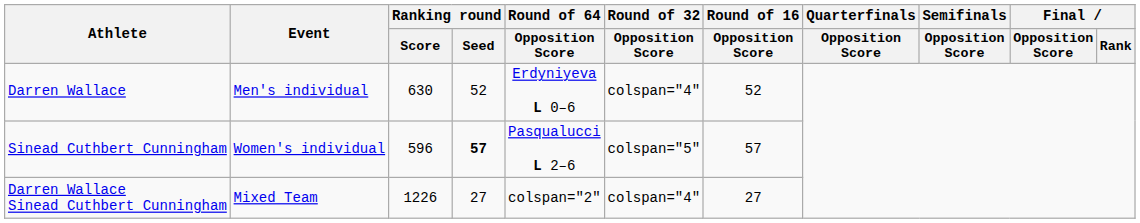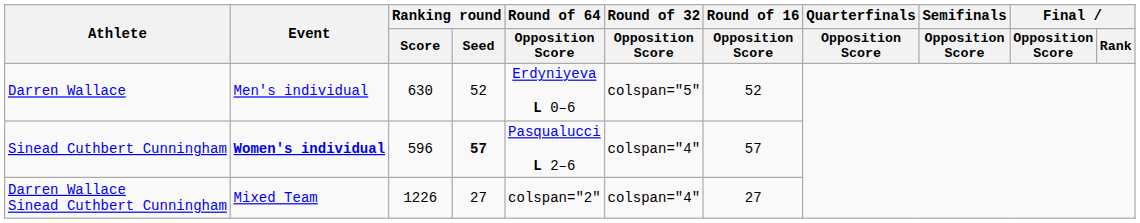(654, 92) colspan="4" -> (654, 92) colspan="5"
(309, 149) normal -> (309, 149) bold
(654, 149) colspan="5" -> (654, 149) colspan="4"
